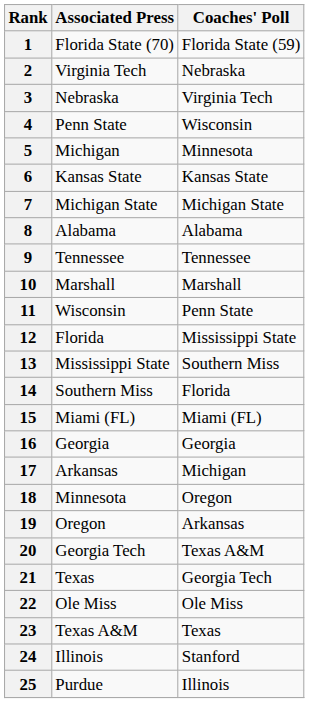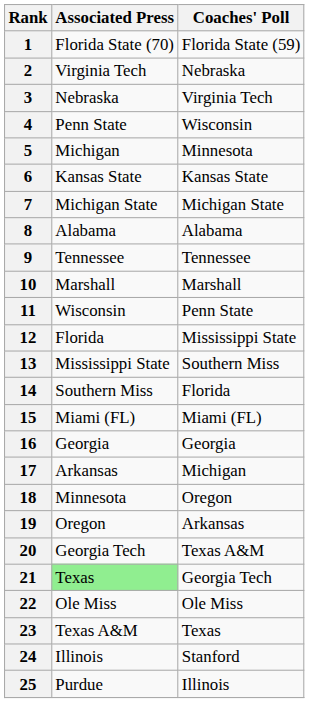(75, 577) no background -> (75, 577) lightgreen background
